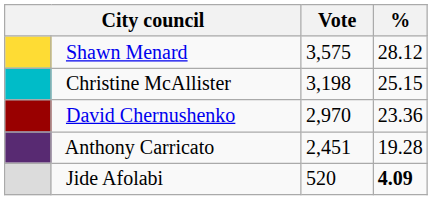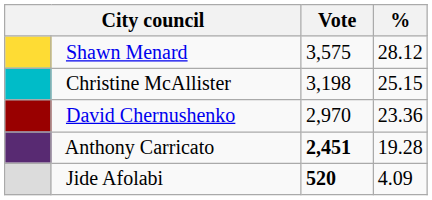(328, 147) normal -> (328, 147) bold
(321, 178) normal -> (321, 178) bold
(395, 178) bold -> (395, 178) normal
